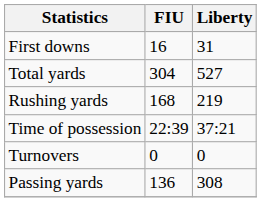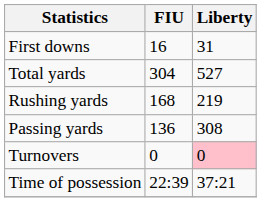rows swapped: (56, 182) <-> (75, 127)
(201, 155) no background -> (201, 155) pink background
